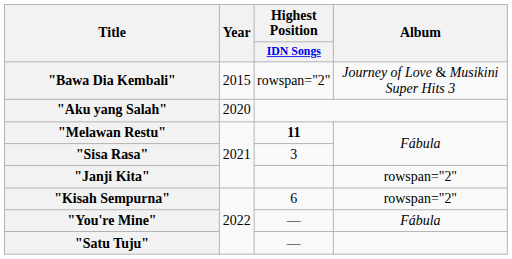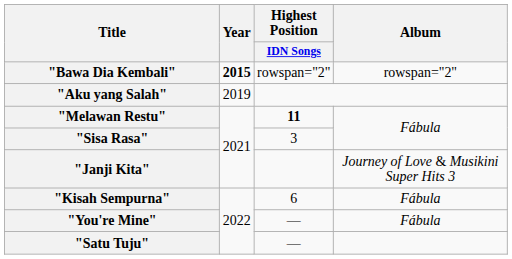(237, 80) normal -> (237, 72) bold
(420, 80) Journey of Love & Musikini Super Hits 3 -> (420, 72) rowspan="2"
(237, 110) 2020 -> (237, 94) 2019
(420, 176) rowspan="2" -> (420, 168) Journey of Love & Musikini Super Hits 3
(420, 198) rowspan="2" -> (420, 198) Fábula
